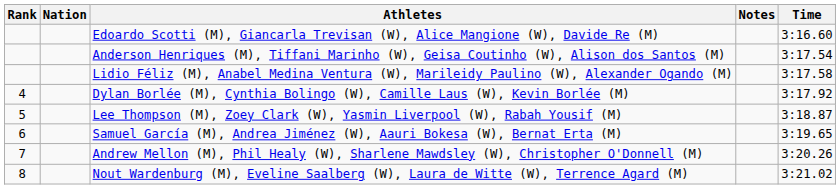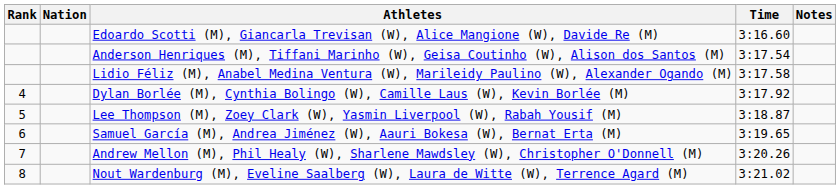columns swapped: (807, 14) <-> (757, 14)
